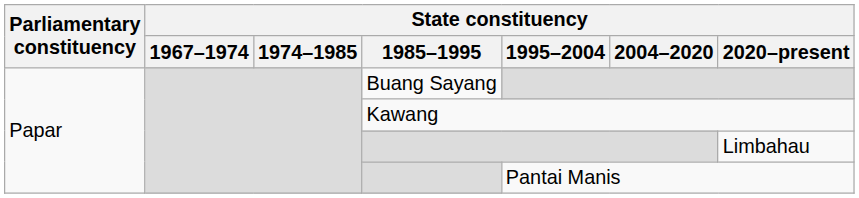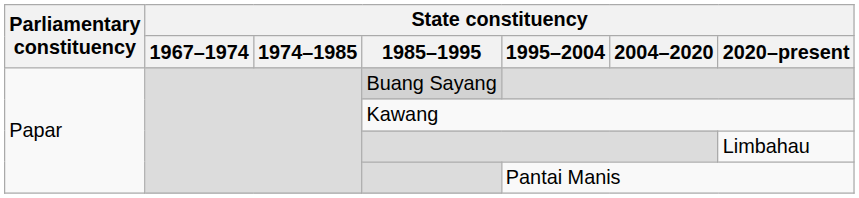(432, 83) no background -> (432, 83) lightgrey background
